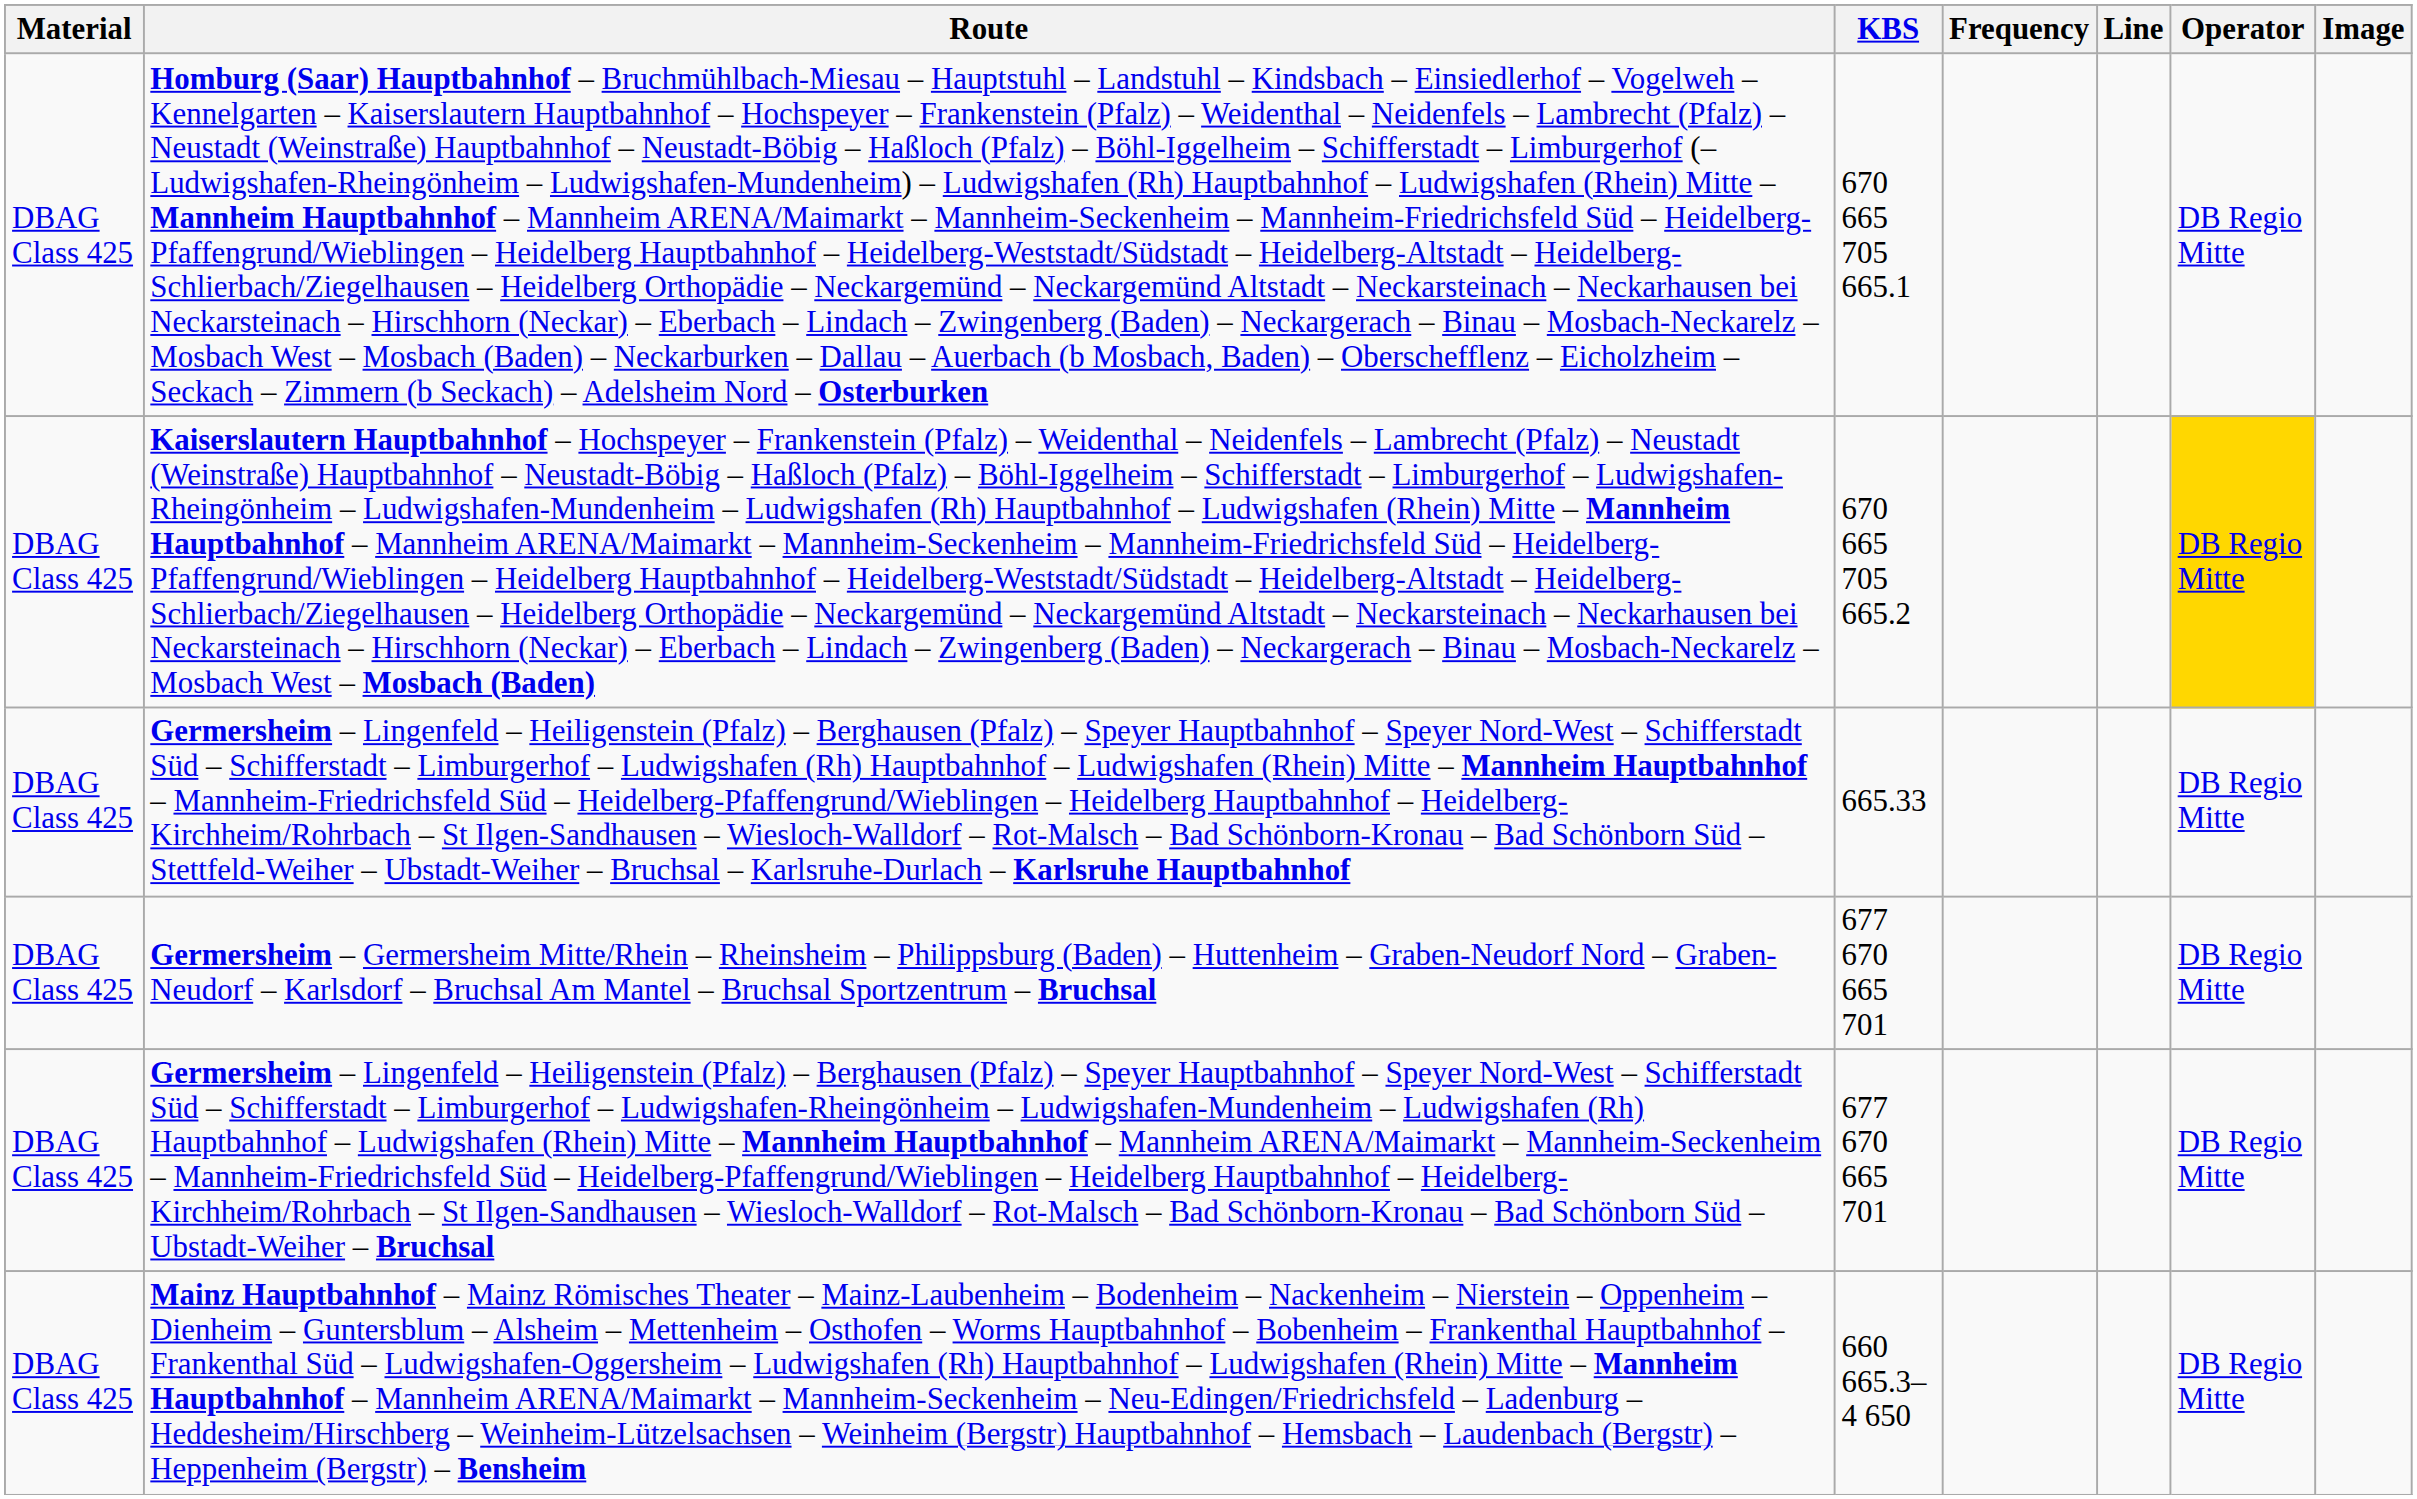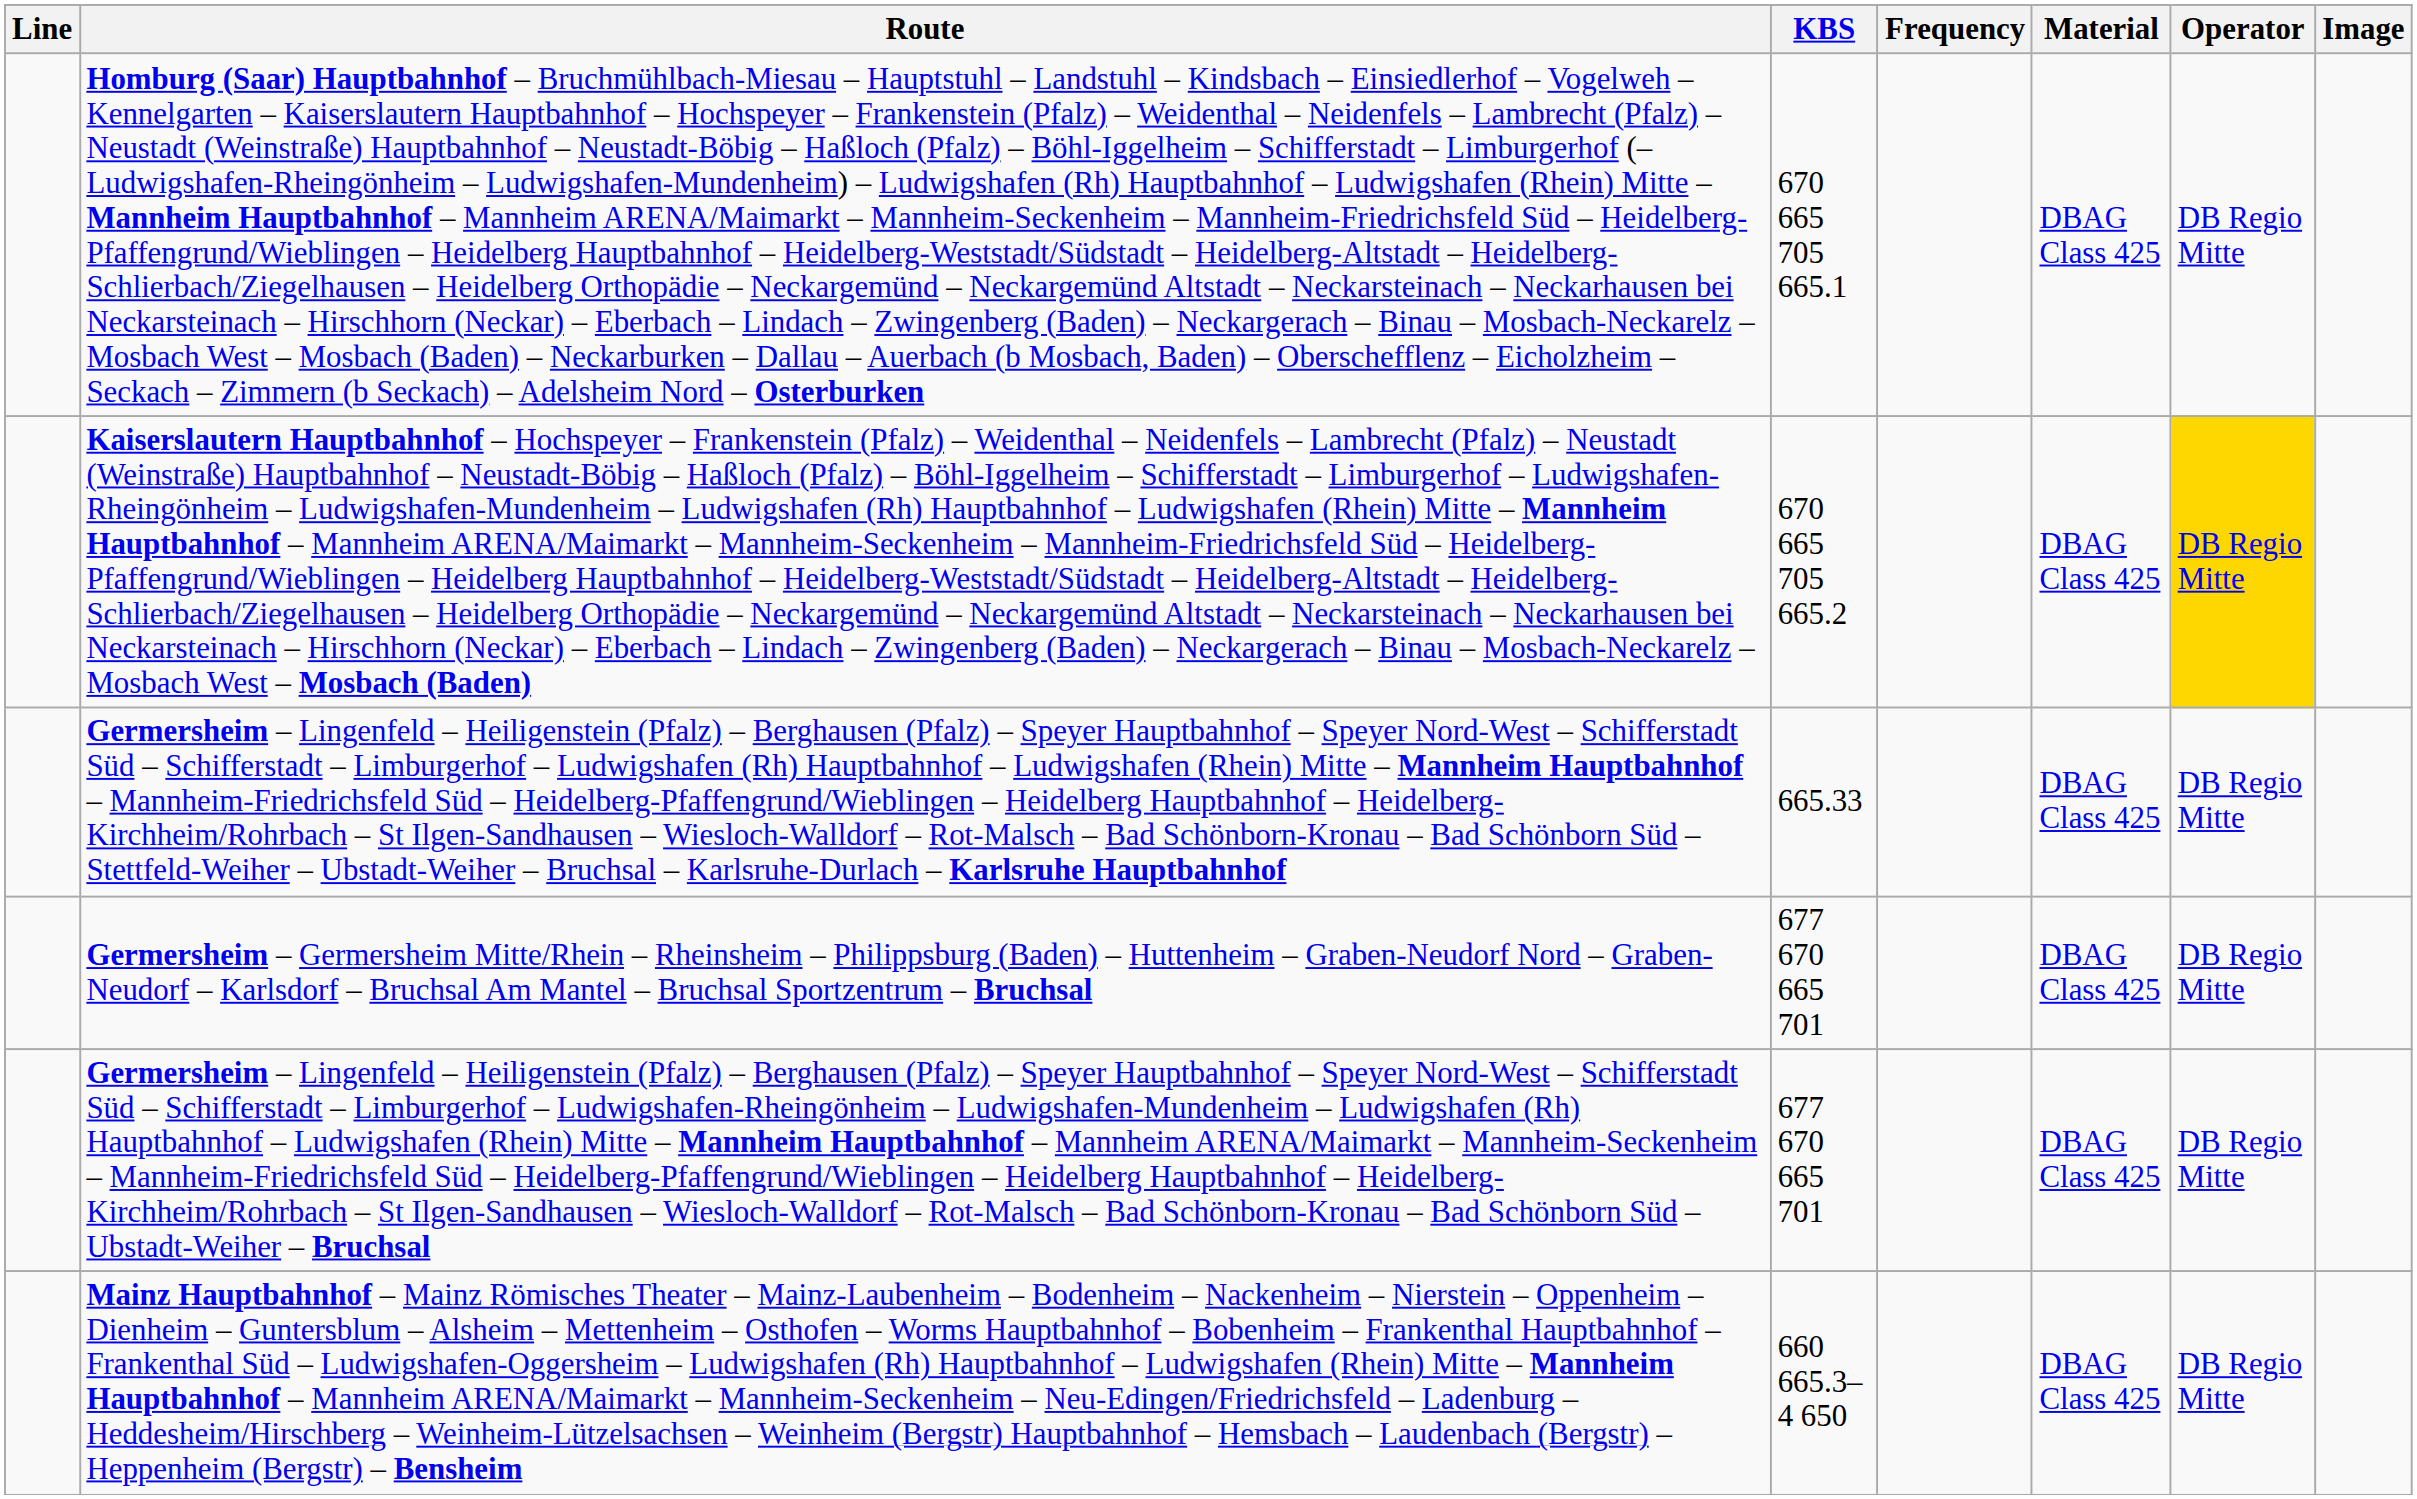columns swapped: (2133, 28) <-> (74, 28)
